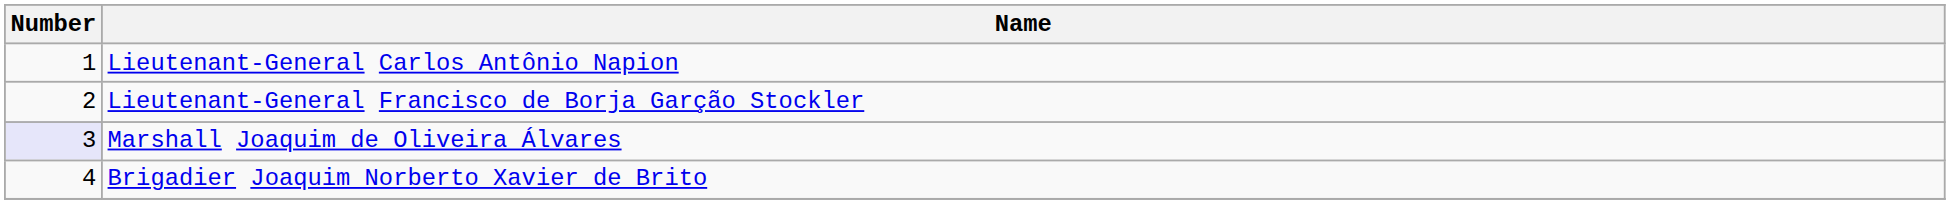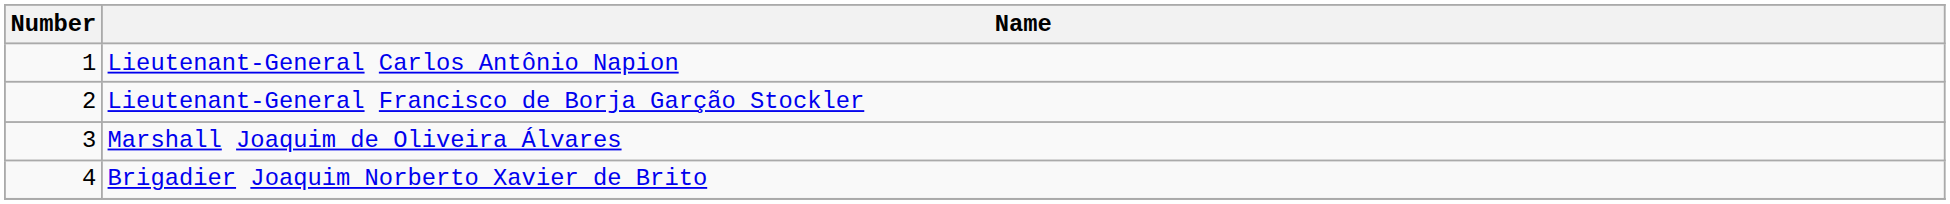(89, 141) lavender background -> (89, 141) no background
